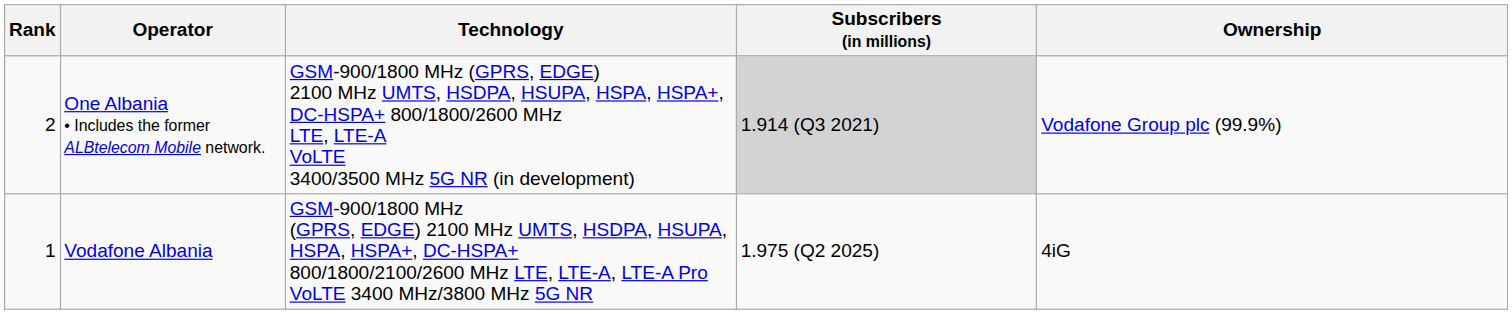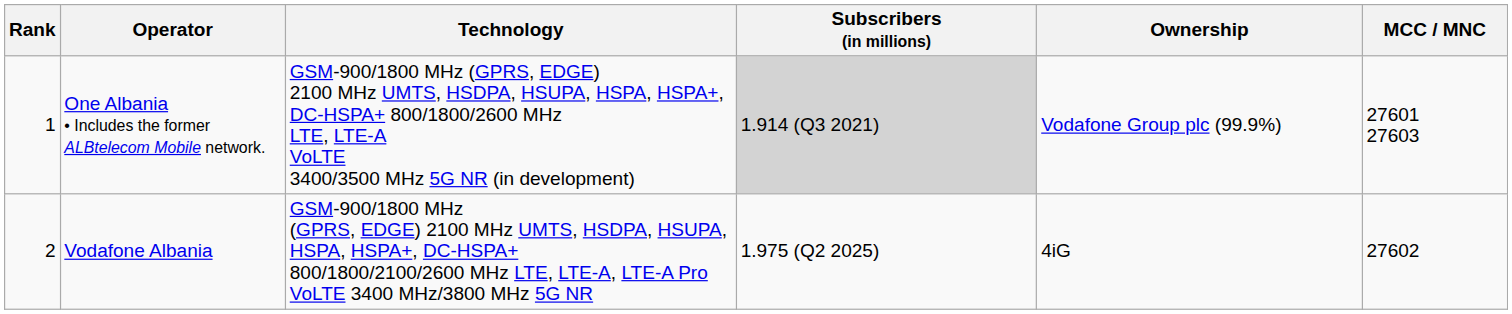+ column: (1435, 30)
(50, 124) 2 -> (50, 124) 1
(50, 251) 1 -> (50, 251) 2
